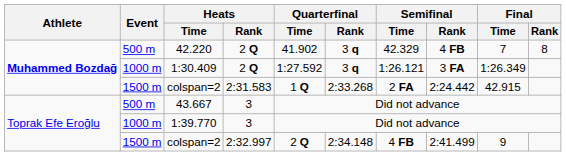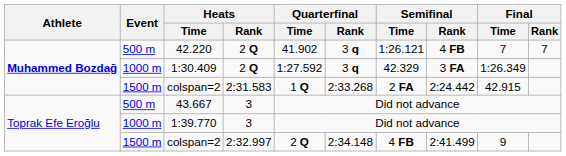(401, 50) 42.329 -> (401, 50) 1:26.121
(545, 50) 8 -> (545, 50) 7
(401, 68) 1:26.121 -> (401, 68) 42.329
